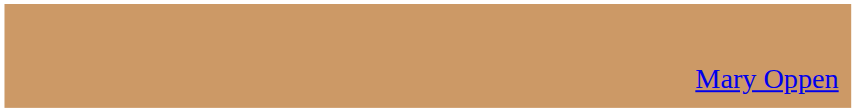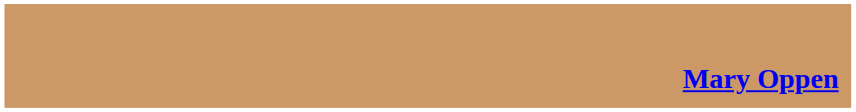(767, 78) normal -> (761, 78) bold
